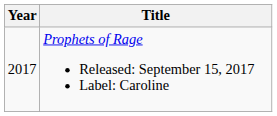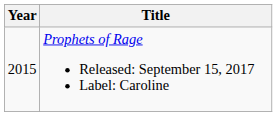(22, 69) 2017 -> (22, 69) 2015
